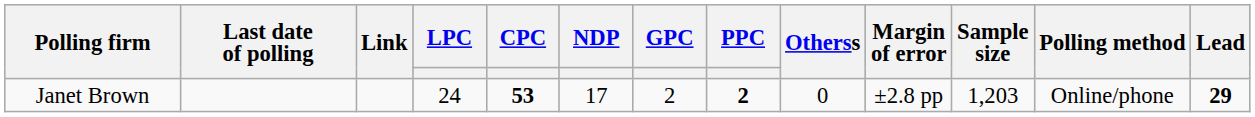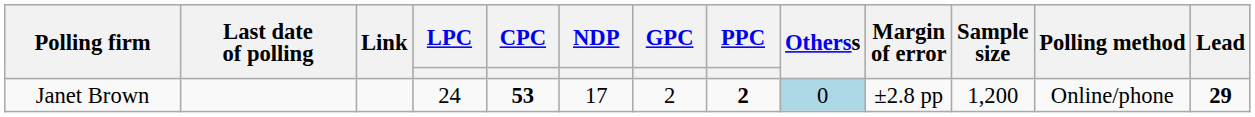(823, 95) no background -> (823, 95) lightblue background
(993, 95) 1,203 -> (993, 95) 1,200
